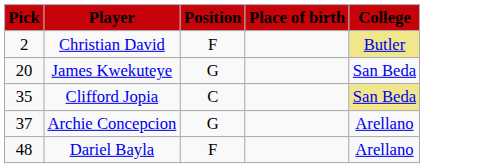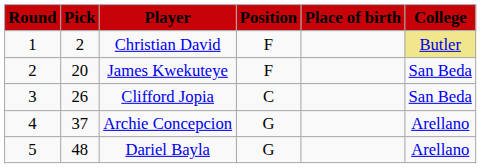+ column: (32, 17)
(213, 70) G -> (268, 70) F
(24, 96) 35 -> (80, 96) 26
(384, 96) khaki background -> (440, 96) no background
(213, 149) F -> (268, 149) G
